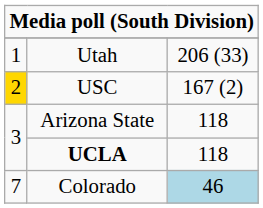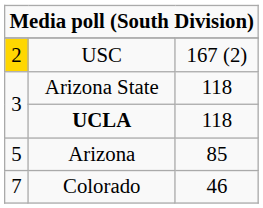- row: (97, 54)
+ row: (102, 153)
(213, 186) lightblue background -> (217, 186) no background
